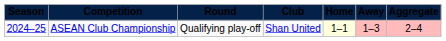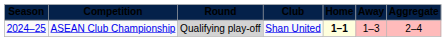(220, 28) no background -> (220, 28) lightgrey background
(339, 28) normal -> (339, 28) bold
